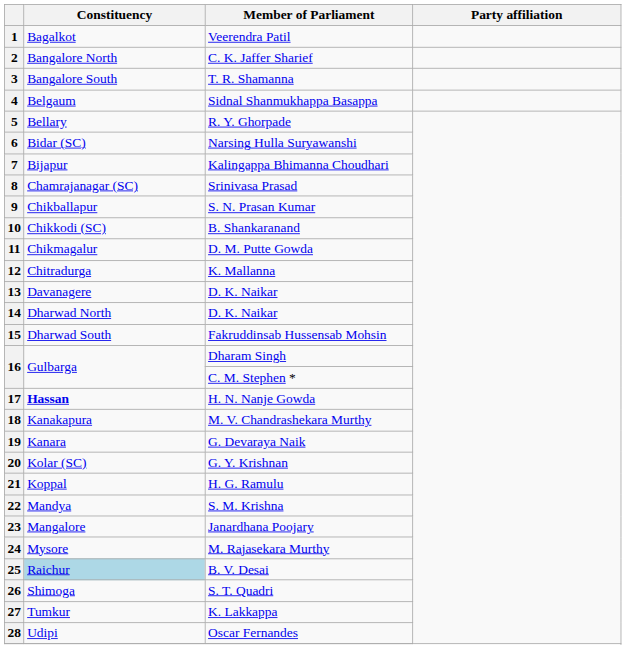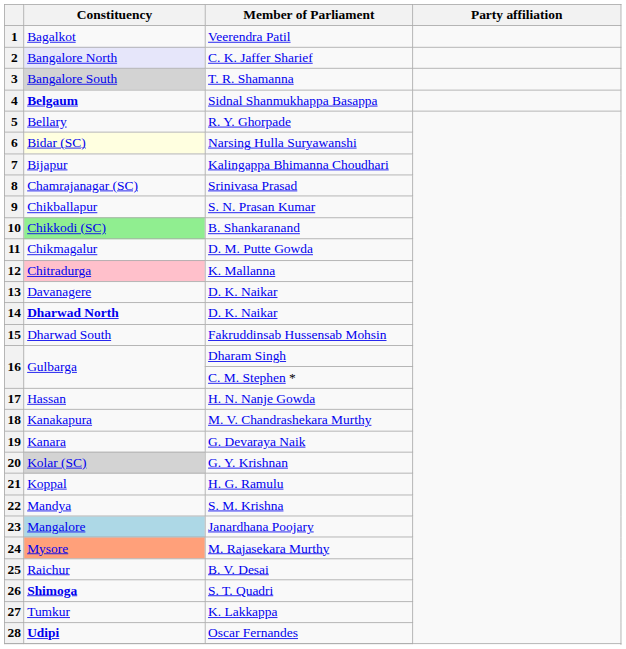(72, 57) no background -> (72, 57) lavender background
(72, 79) no background -> (72, 79) lightgrey background
(51, 100) normal -> (53, 100) bold
(56, 143) no background -> (56, 143) lightyellow background
(67, 228) no background -> (67, 228) lightgreen background
(59, 270) no background -> (59, 270) pink background
(69, 313) normal -> (73, 313) bold
(48, 398) bold -> (47, 398) normal
(57, 462) no background -> (57, 462) lightgrey background
(56, 526) no background -> (56, 526) lightblue background
(48, 548) no background -> (48, 548) lightsalmon background
(48, 569) lightblue background -> (48, 569) no background
(51, 590) normal -> (52, 590) bold
(42, 633) normal -> (43, 633) bold
